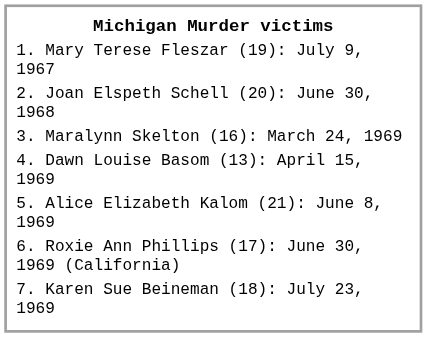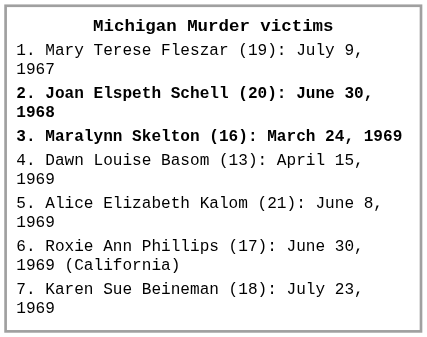(195, 104) normal -> (195, 104) bold
(209, 137) normal -> (209, 137) bold
